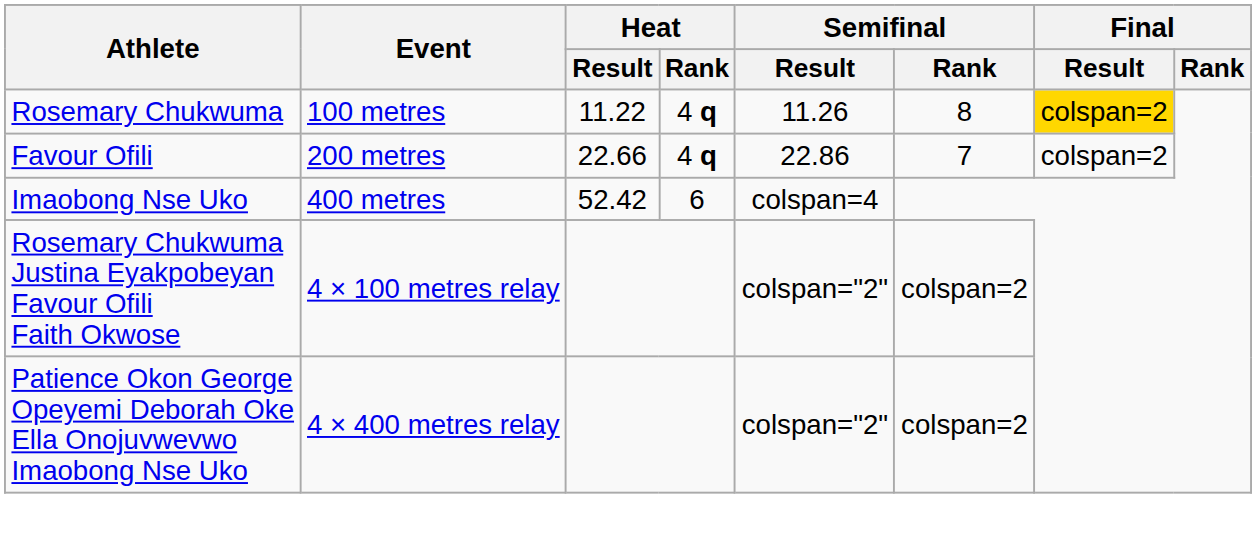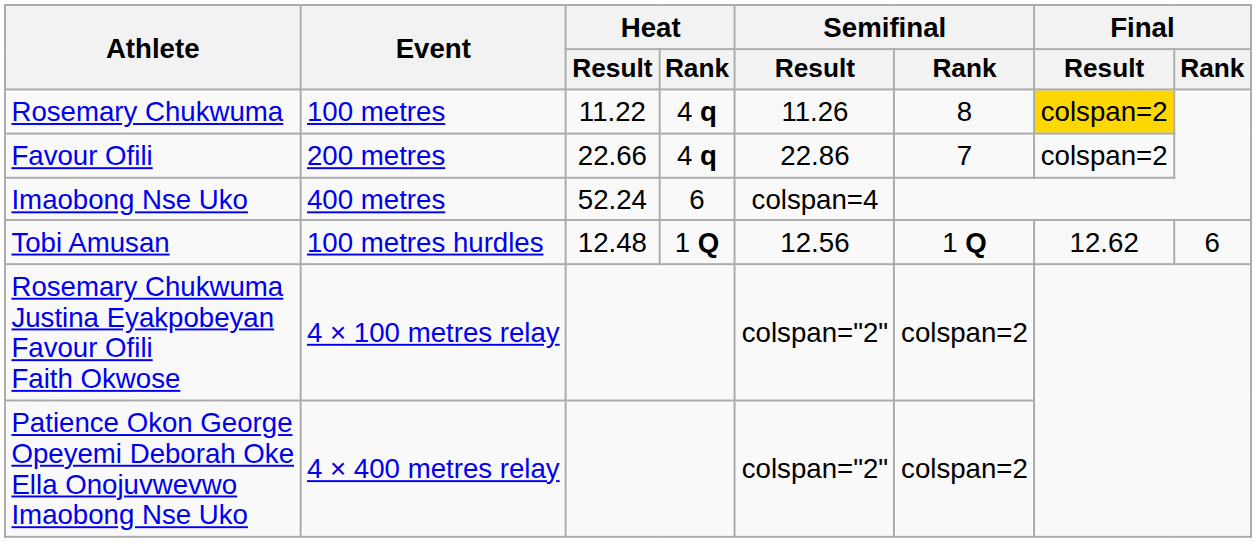(612, 199) 52.42 -> (612, 199) 52.24
+ row: (91, 243)
